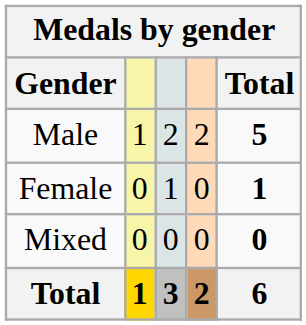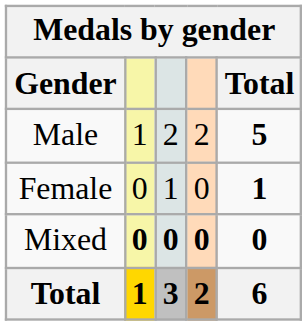(140, 240) normal -> (140, 240) bold
(171, 240) normal -> (171, 240) bold
(202, 240) normal -> (202, 240) bold
